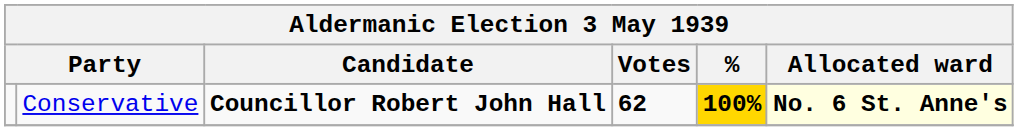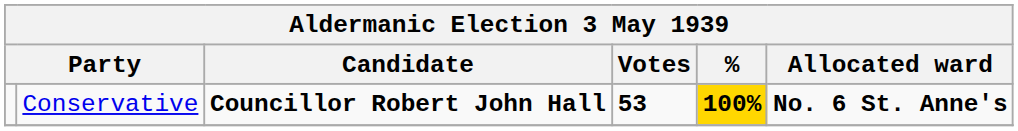(632, 105) 62 -> (632, 105) 53
(890, 105) lightyellow background -> (890, 105) no background
